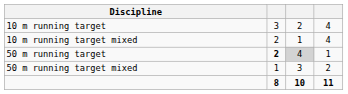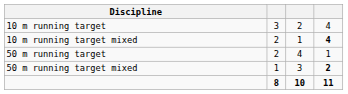(328, 40) normal -> (328, 40) bold
(276, 54) bold -> (276, 54) normal
(300, 54) lightgrey background -> (300, 54) no background
(328, 68) normal -> (328, 68) bold
